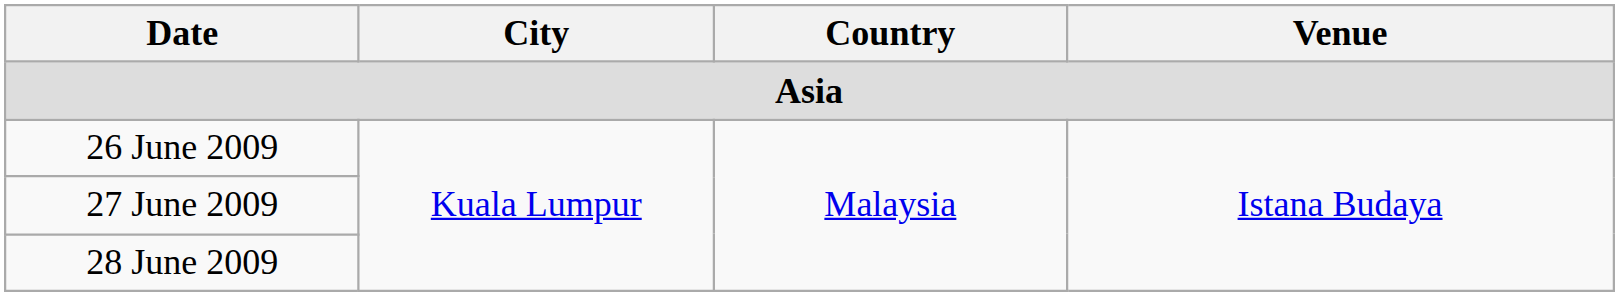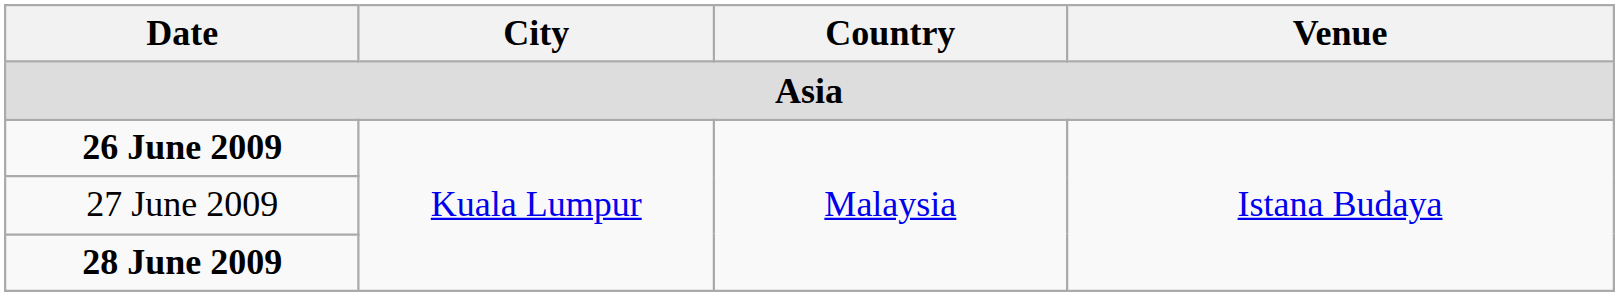(182, 147) normal -> (182, 147) bold
(182, 261) normal -> (182, 261) bold
